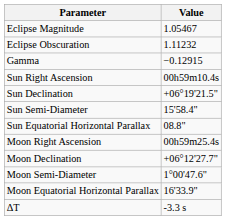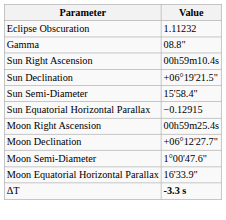- row: (45, 28)
(183, 61) −0.12915 -> (175, 45) 08.8"
(175, 126) 08.8" -> (183, 110) −0.12915
(175, 207) normal -> (175, 191) bold
